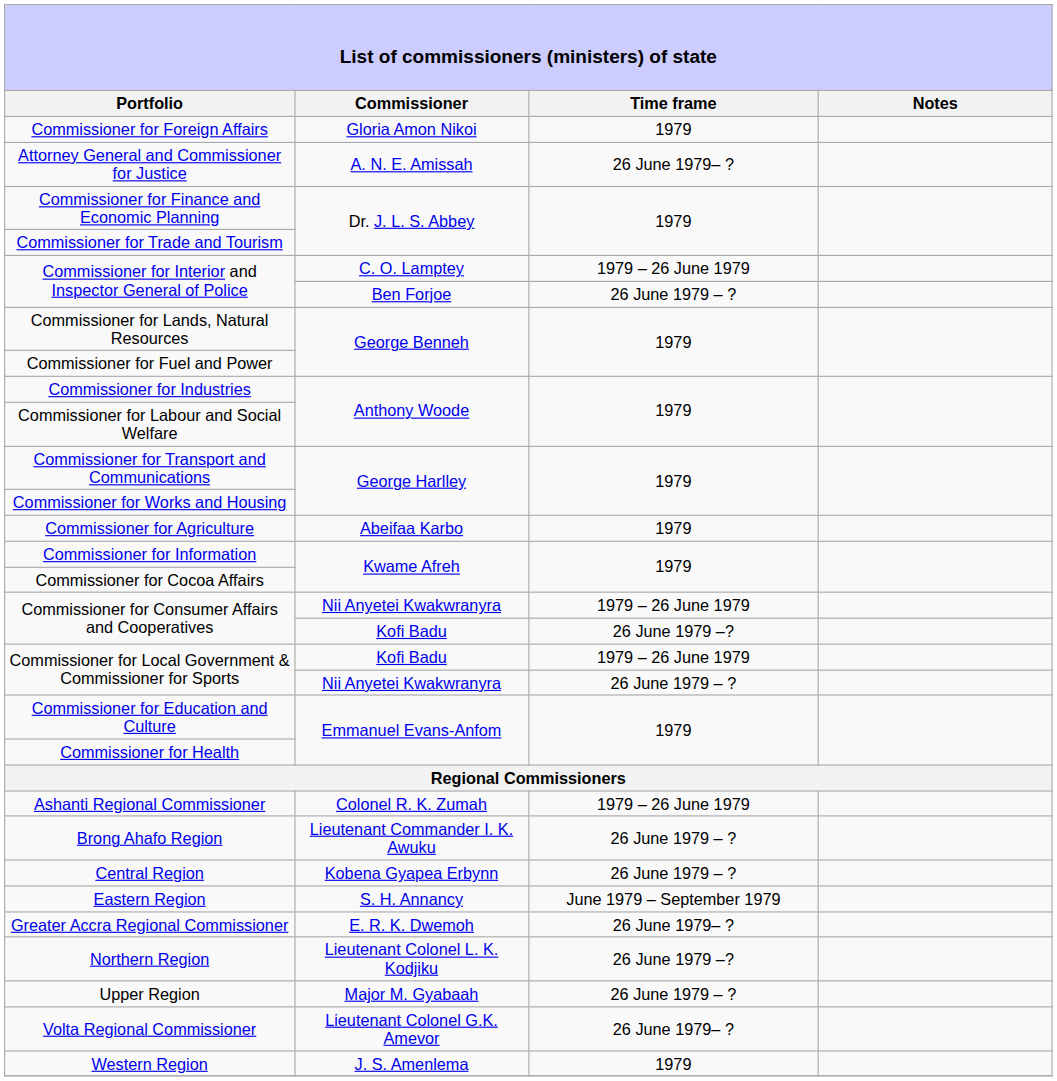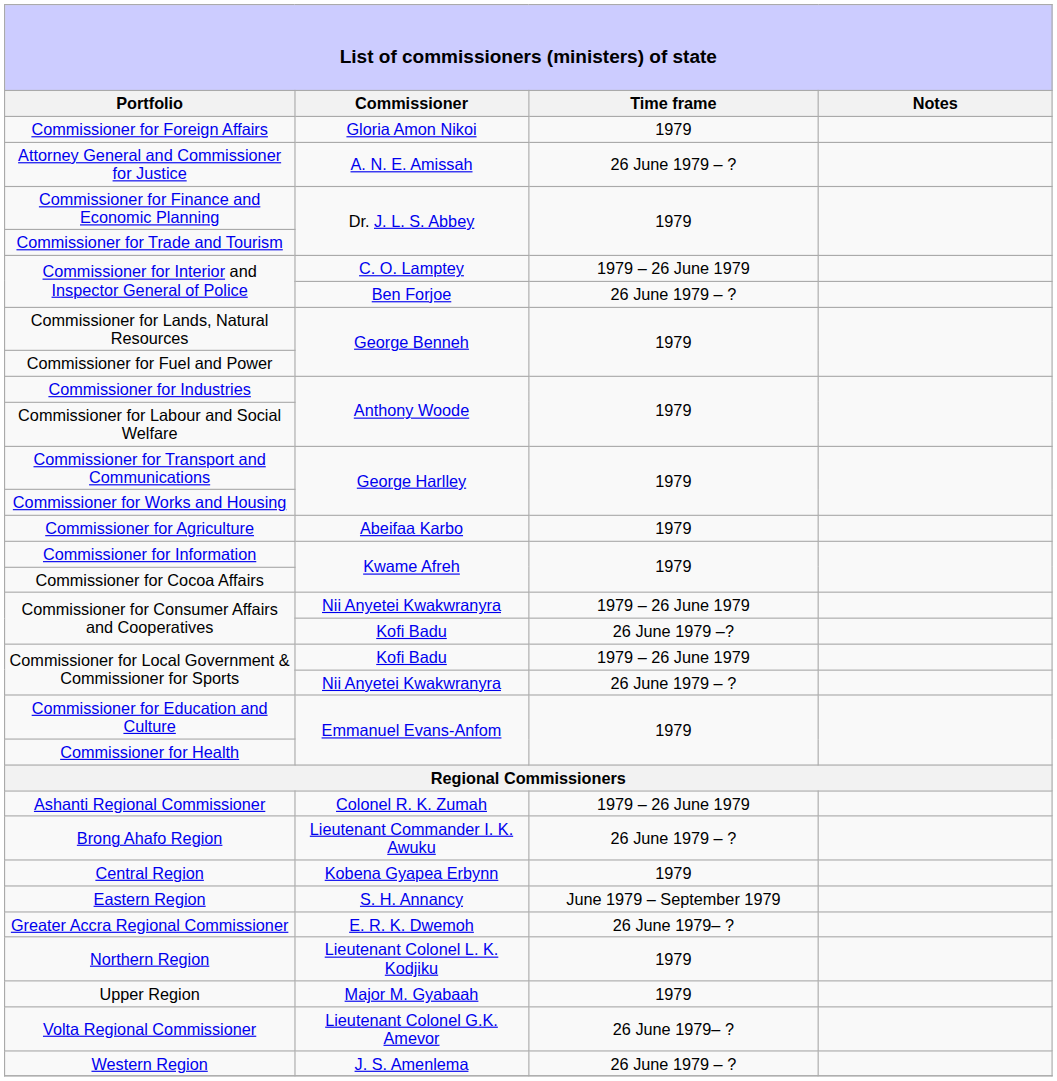(673, 165) 26 June 1979– ? -> (673, 165) 26 June 1979 – ?
(673, 873) 26 June 1979 – ? -> (673, 873) 1979
(673, 960) 26 June 1979 –? -> (673, 960) 1979
(673, 994) 26 June 1979 – ? -> (673, 994) 1979
(673, 1064) 1979 -> (673, 1064) 26 June 1979 – ?
